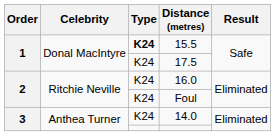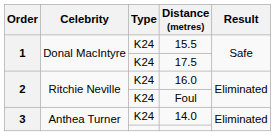(144, 44) bold -> (144, 44) normal
